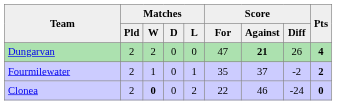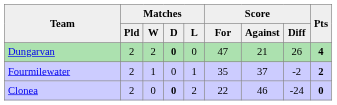(174, 52) normal -> (174, 52) bold
(262, 52) bold -> (262, 52) normal
(153, 90) bold -> (153, 90) normal
(174, 90) normal -> (174, 90) bold
